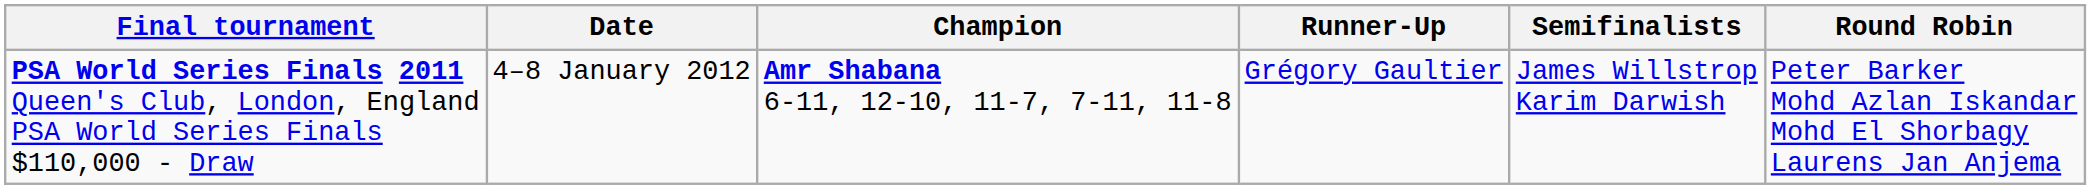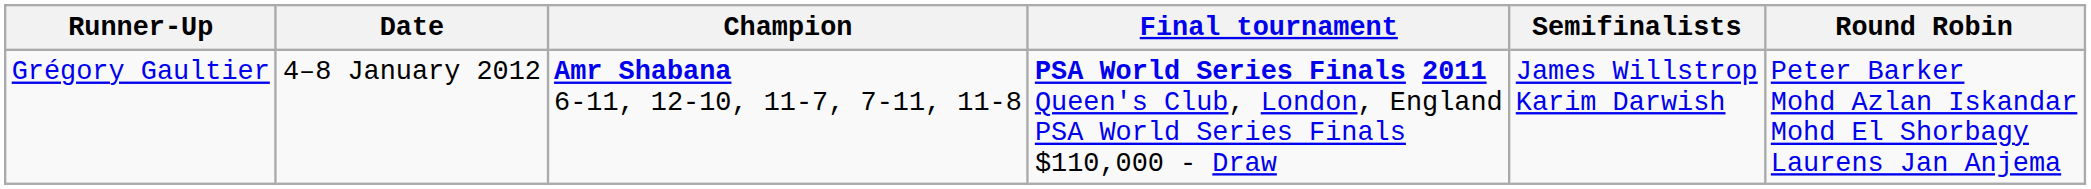columns swapped: (246, 27) <-> (1374, 27)
